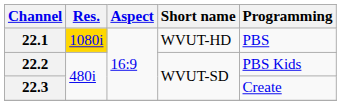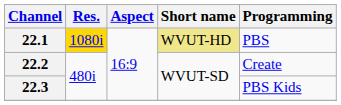(196, 40) no background -> (196, 40) khaki background
(272, 64) PBS Kids -> (262, 64) Create
(262, 87) Create -> (272, 87) PBS Kids
